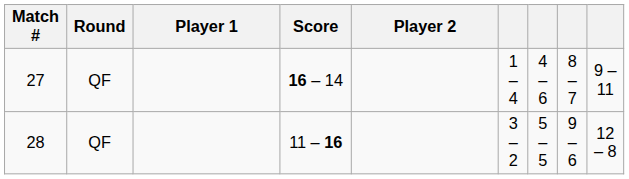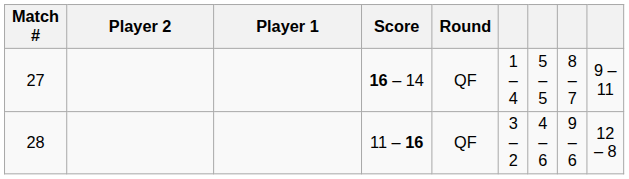columns swapped: (100, 26) <-> (425, 26)
(543, 80) 4 – 6 -> (543, 80) 5 – 5
(543, 142) 5 – 5 -> (543, 142) 4 – 6
